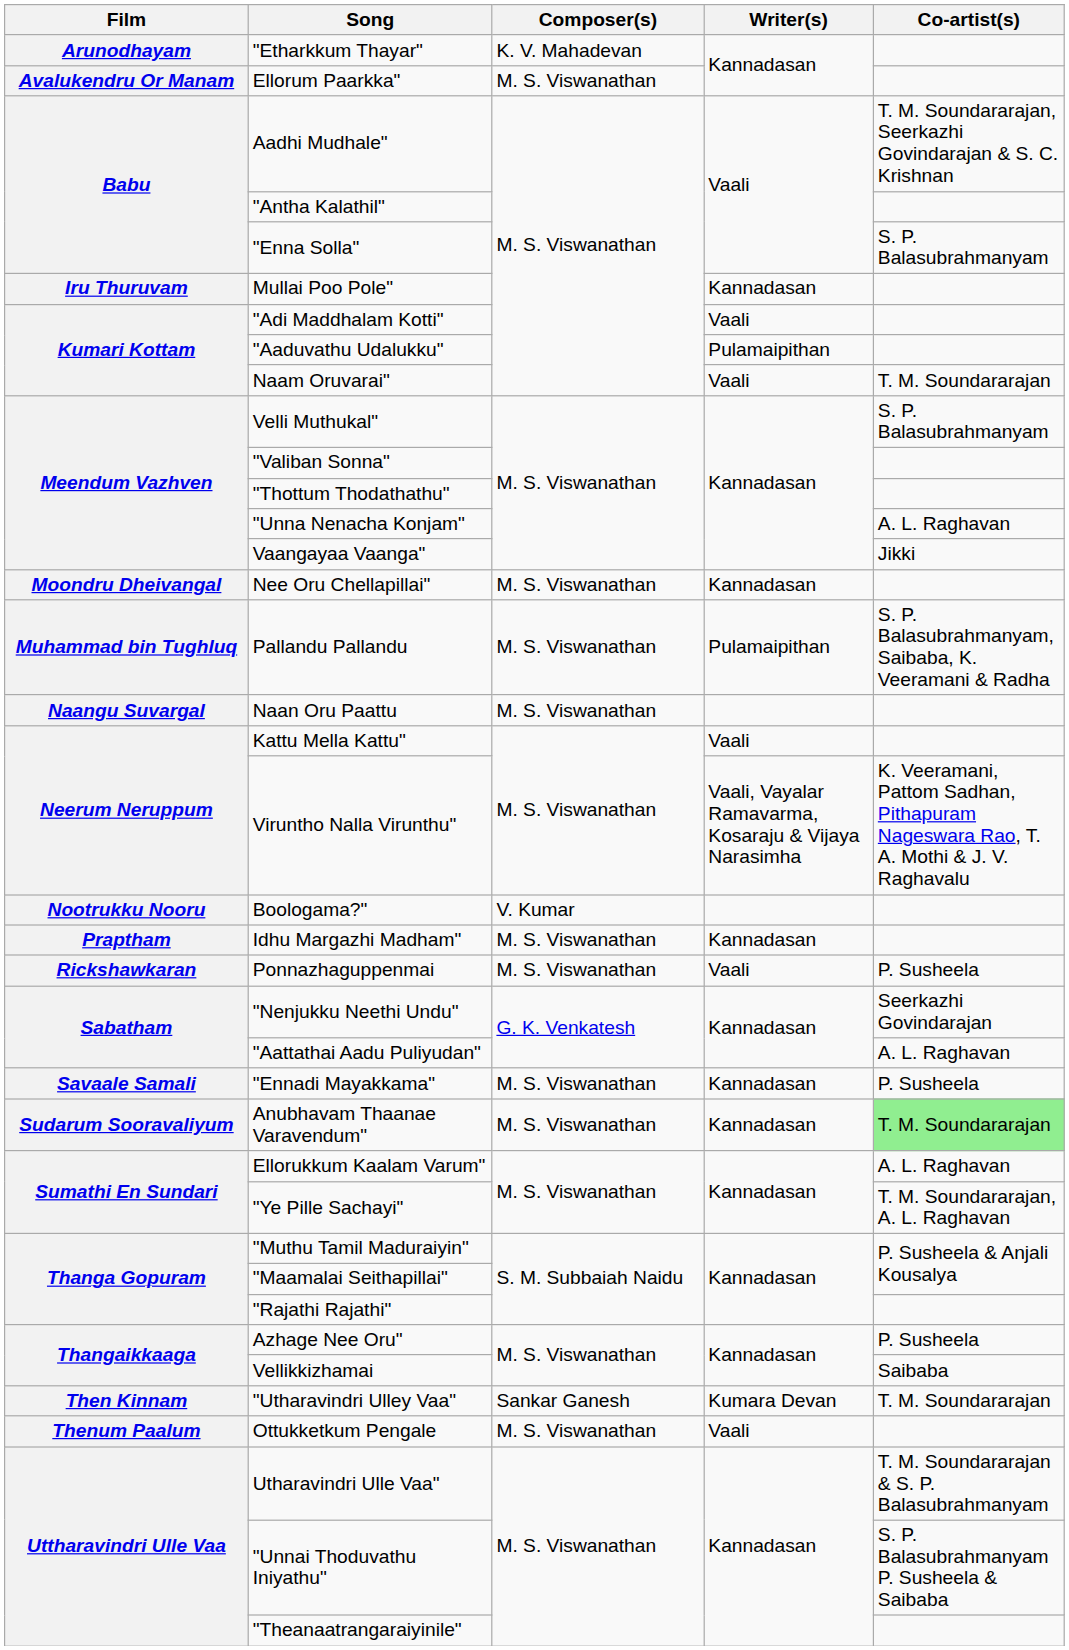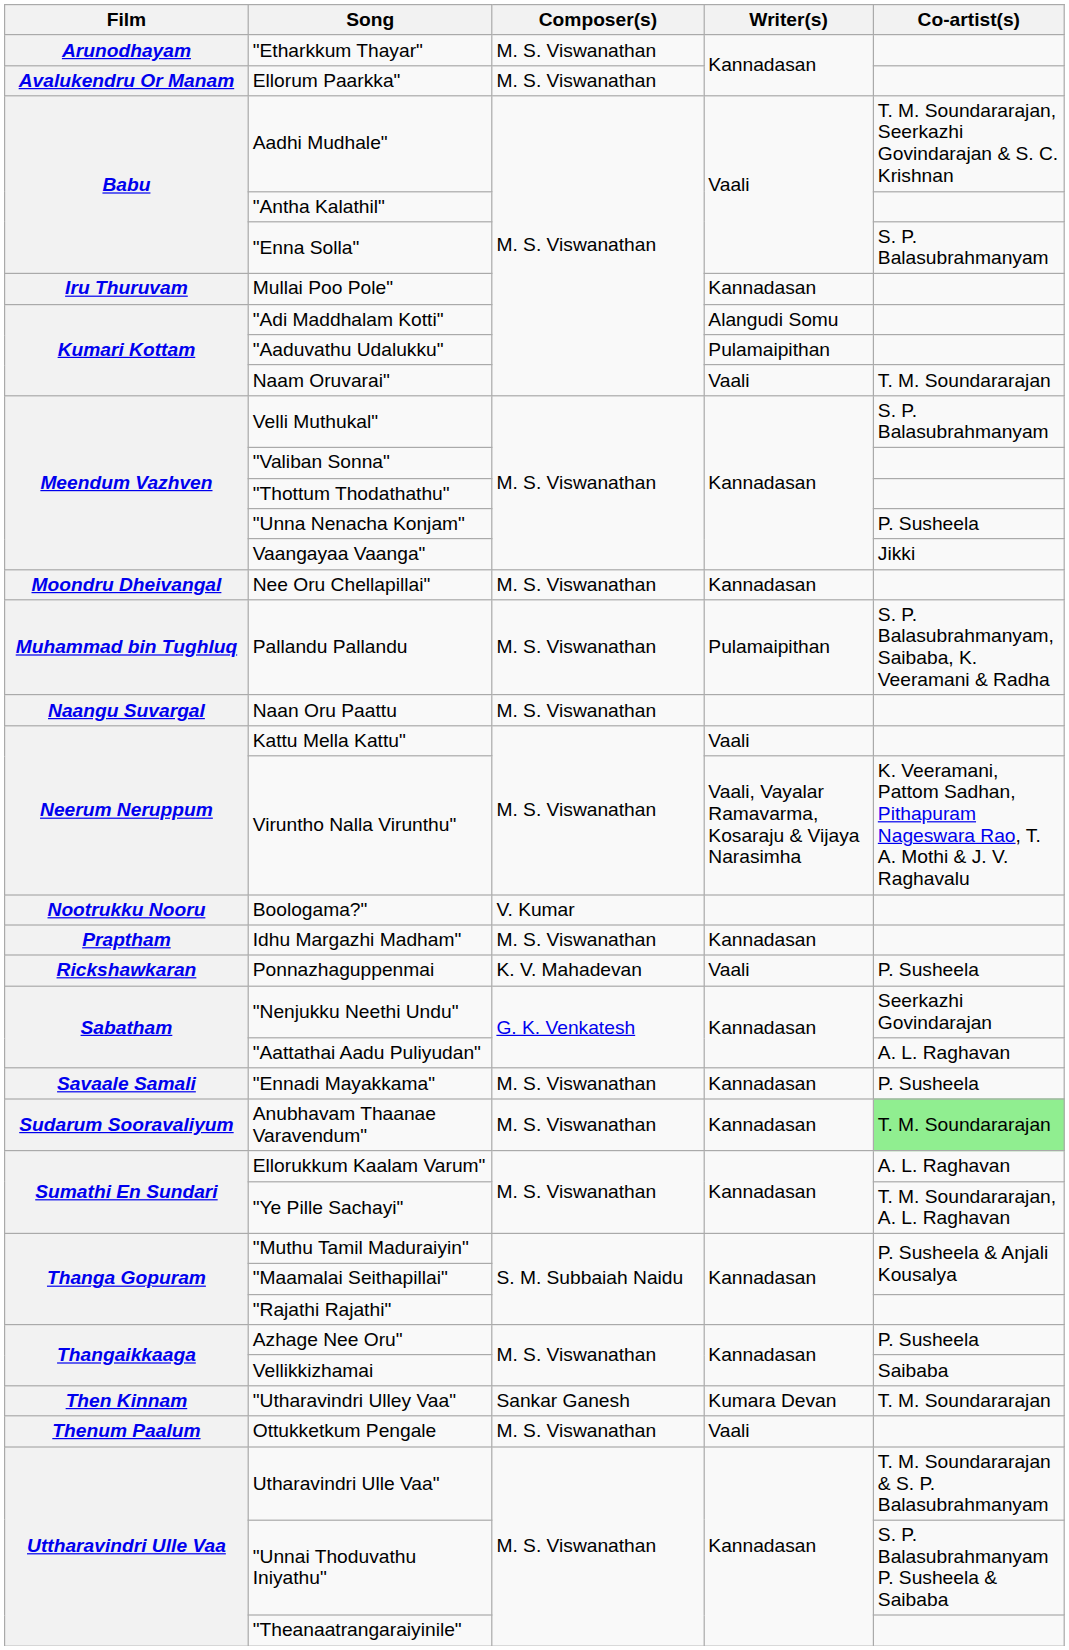(569, 50) K. V. Mahadevan -> (576, 50) M. S. Viswanathan
(729, 319) Vaali -> (773, 319) Alangudi Somu
(944, 523) A. L. Raghavan -> (928, 523) P. Susheela
(576, 970) M. S. Viswanathan -> (569, 970) K. V. Mahadevan
